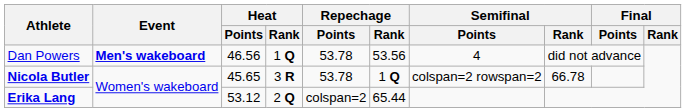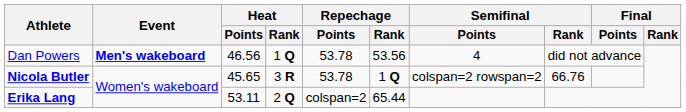(568, 77) 66.78 -> (568, 77) 66.76
(244, 98) 53.12 -> (244, 98) 53.11
